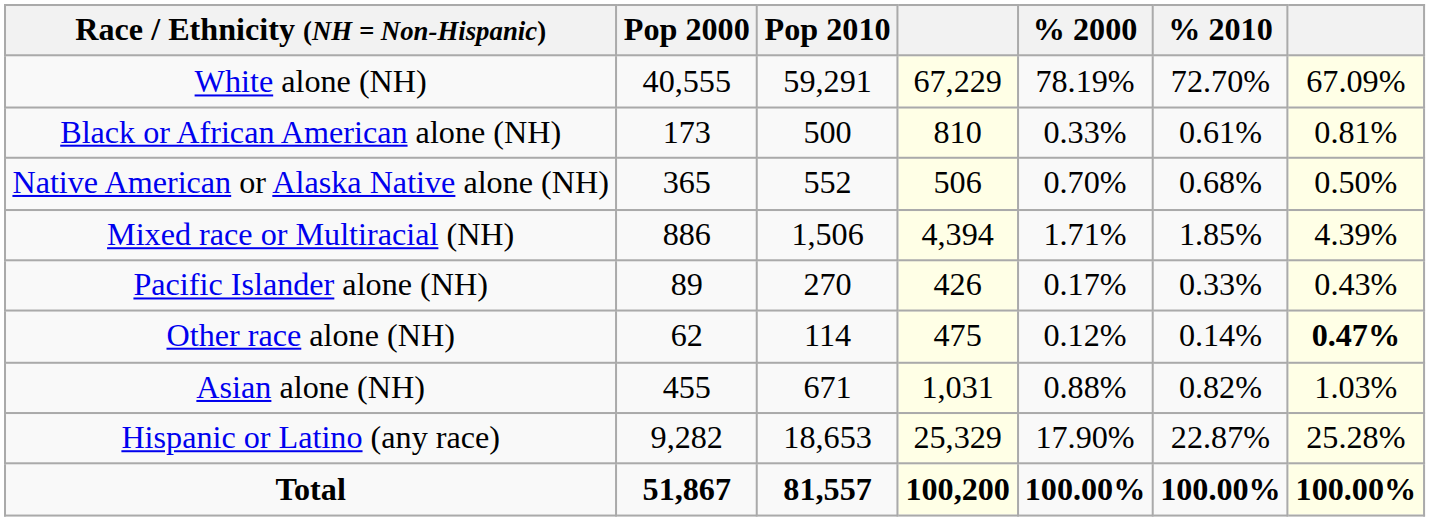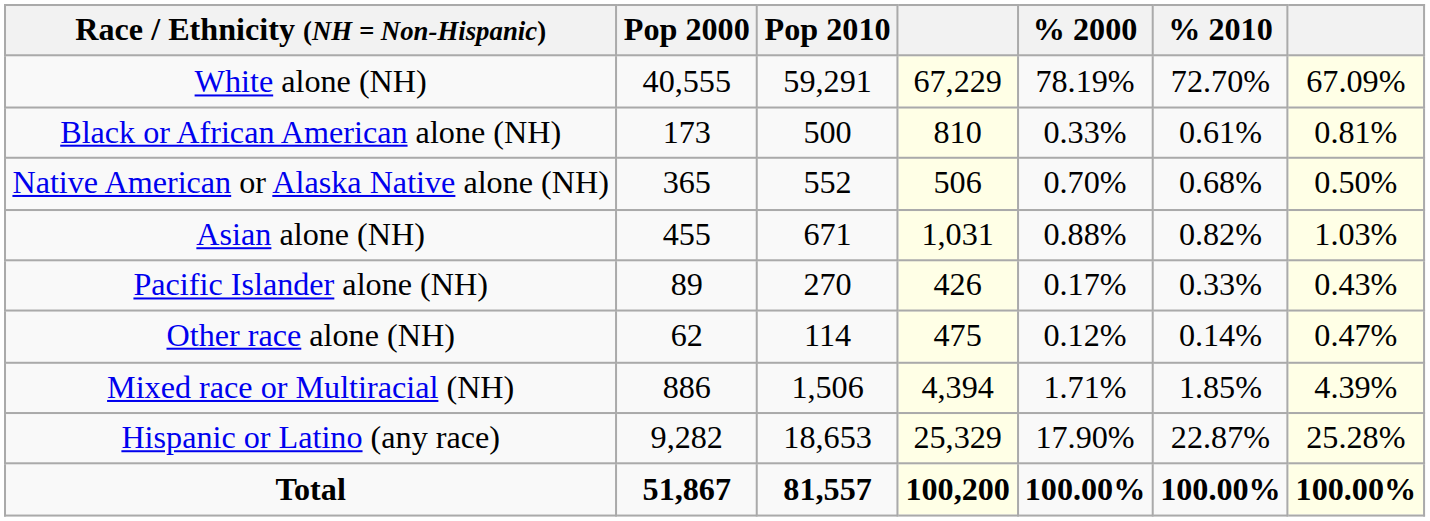rows swapped: (311, 387) <-> (311, 234)
(1356, 336) bold -> (1356, 336) normal
